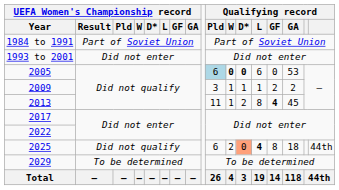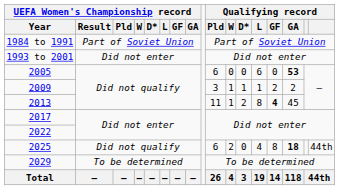(216, 72) lightblue background -> (216, 72) no background
(231, 72) bold -> (231, 72) normal
(244, 72) bold -> (244, 72) normal
(293, 72) normal -> (293, 72) bold
(244, 147) lightsalmon background -> (244, 147) no background
(259, 147) bold -> (259, 147) normal
(293, 147) normal -> (293, 147) bold
